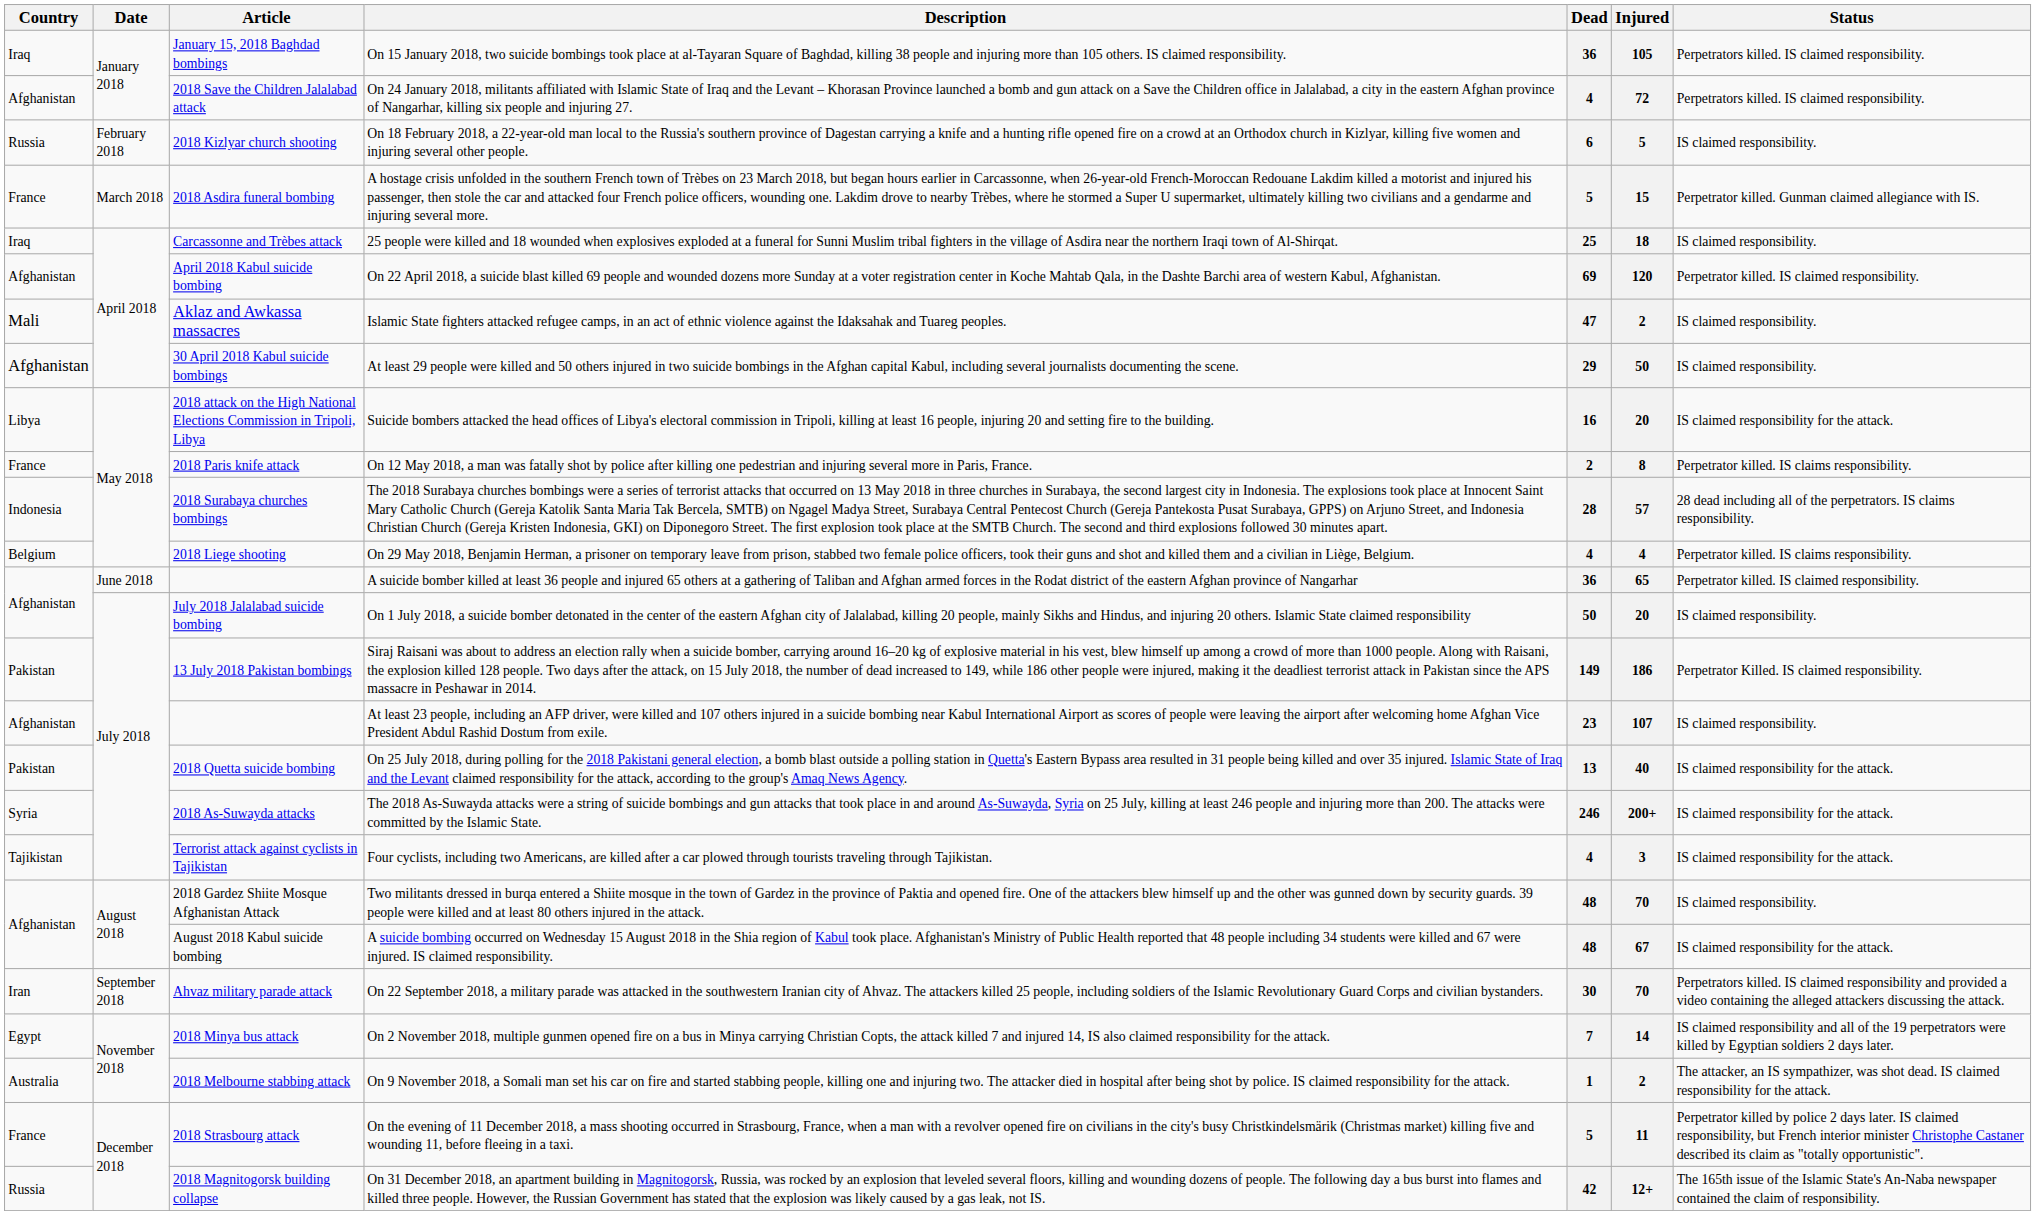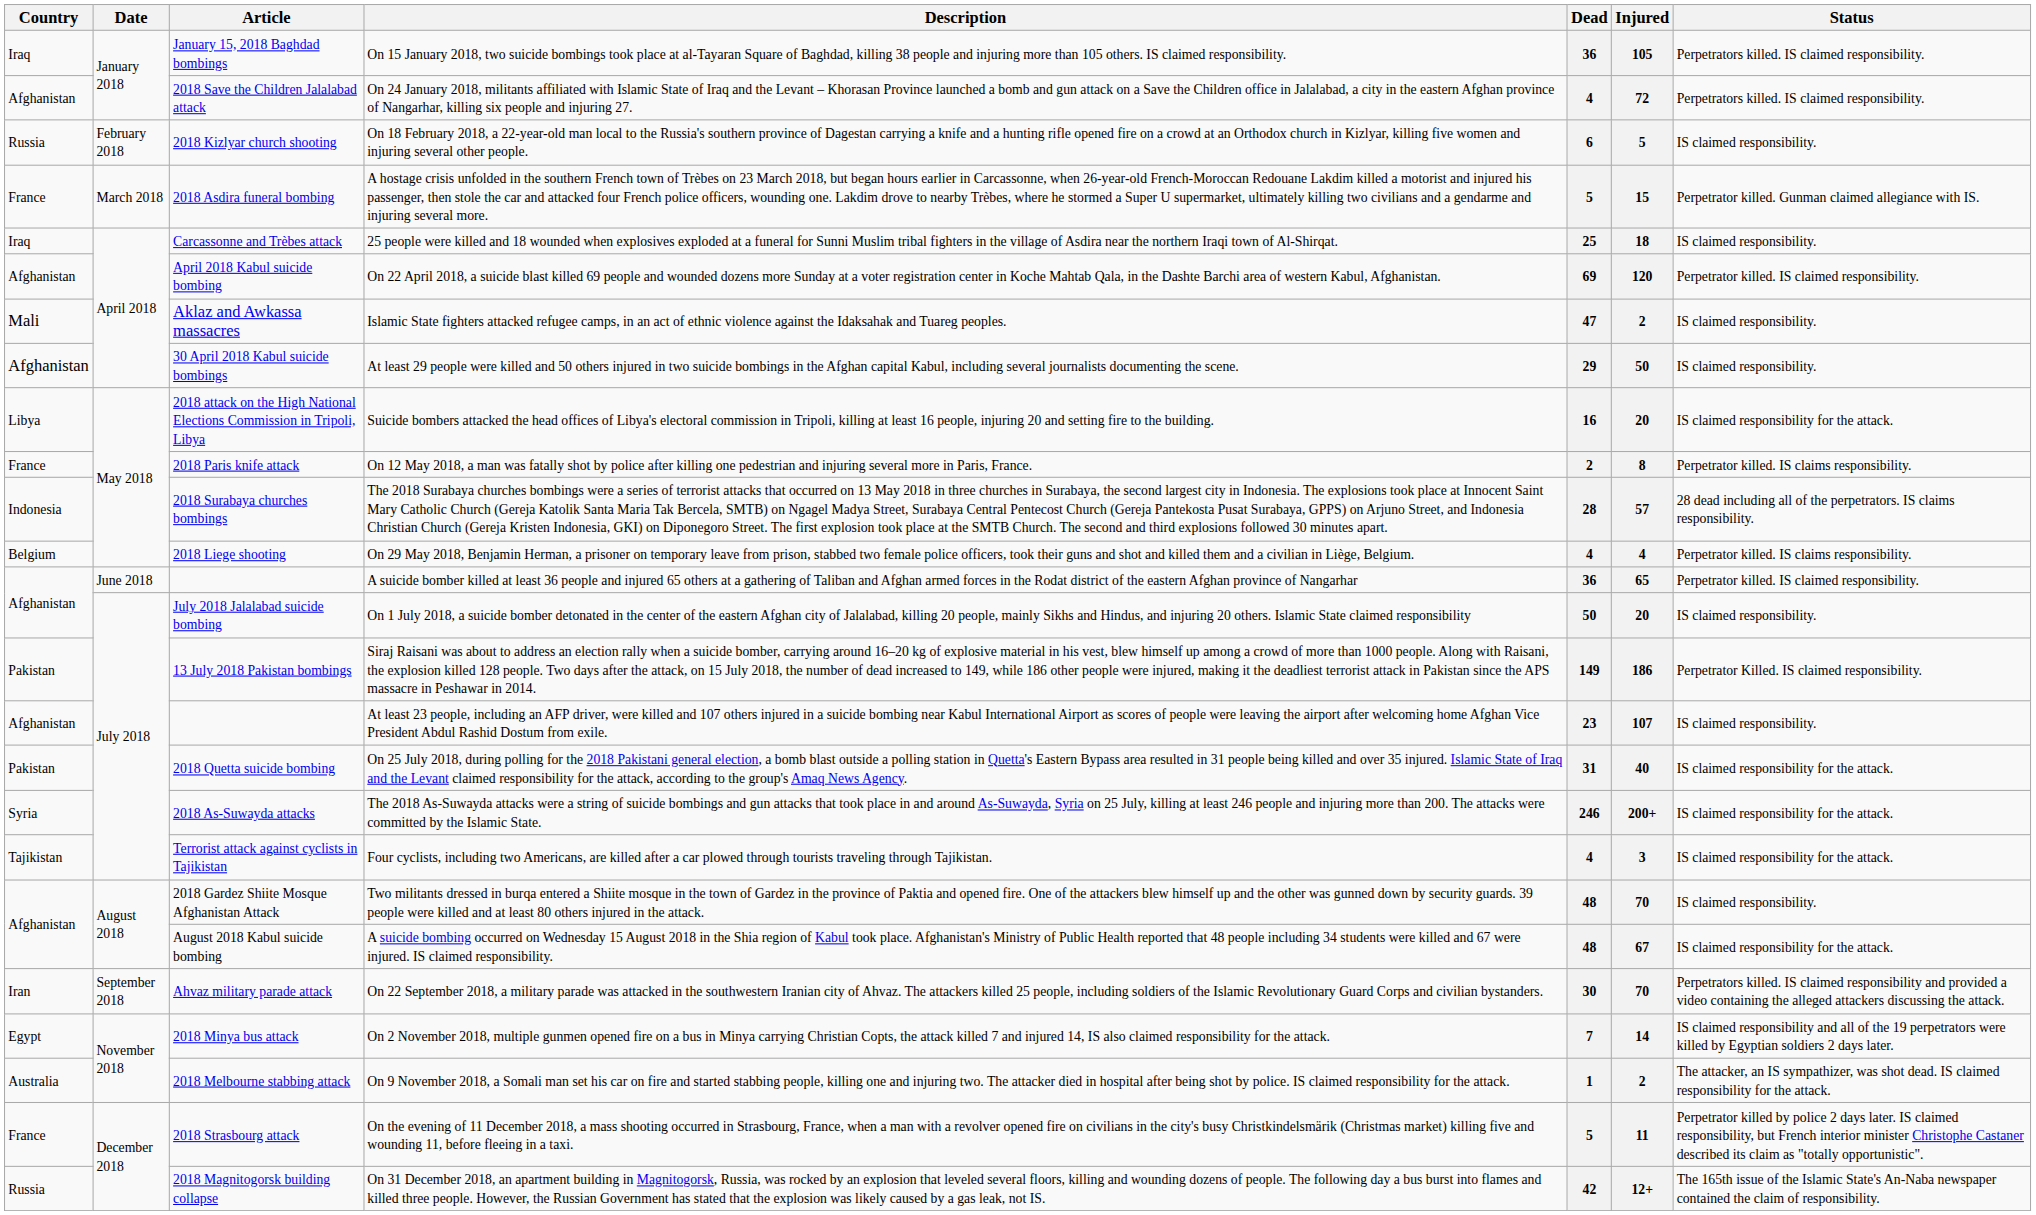(1589, 768) 13 -> (1589, 768) 31
